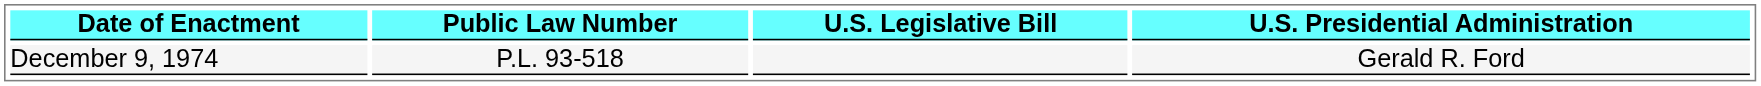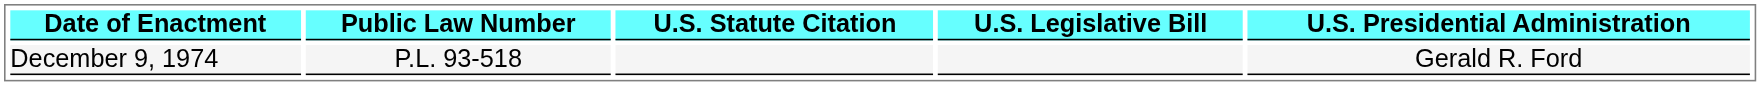+ column: (775, 24)
